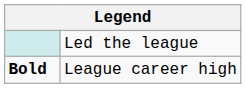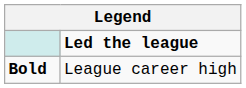(131, 44) normal -> (131, 44) bold
